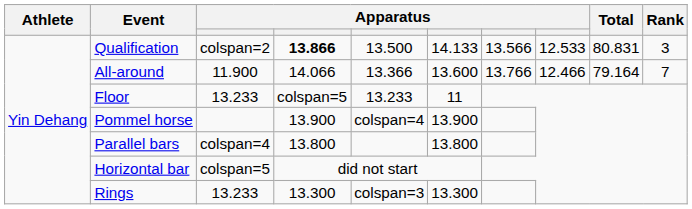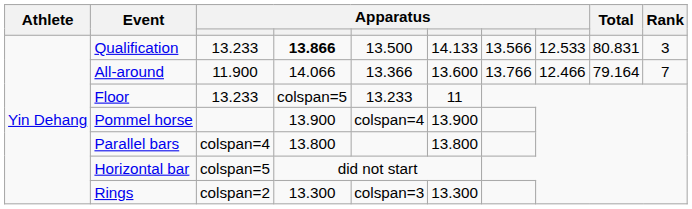(235, 48) colspan=2 -> (235, 48) 13.233
(235, 193) 13.233 -> (235, 193) colspan=2
